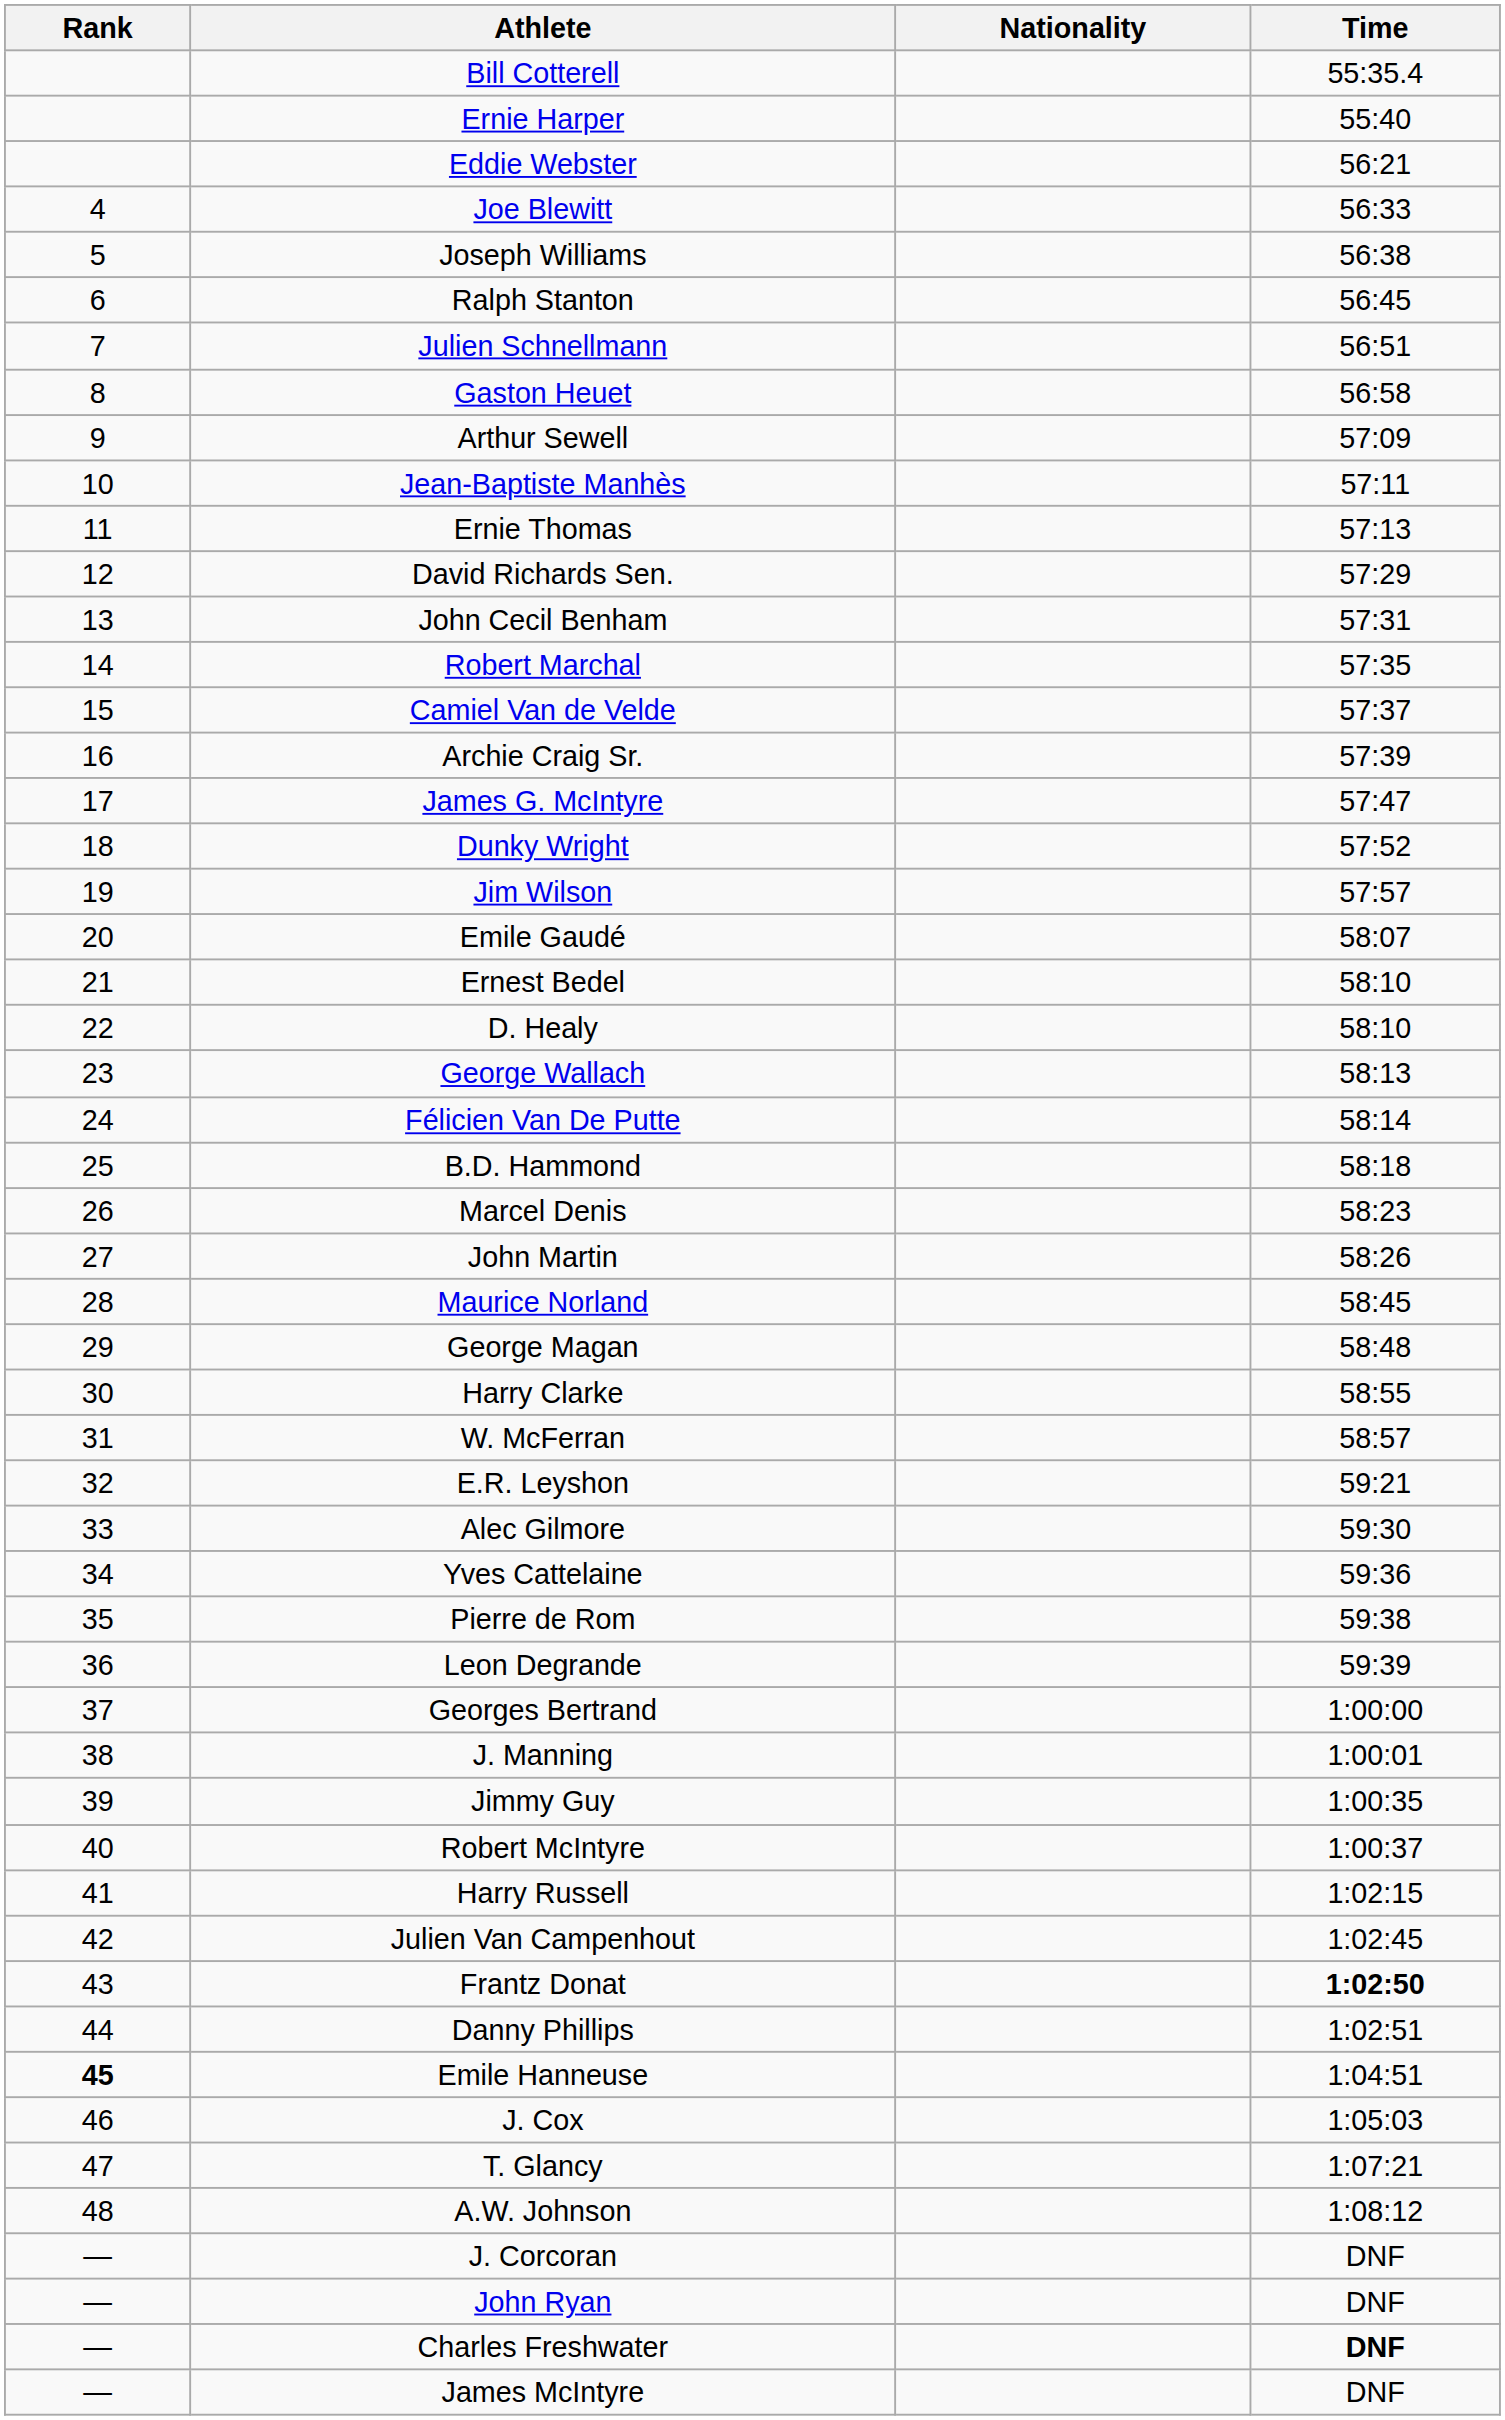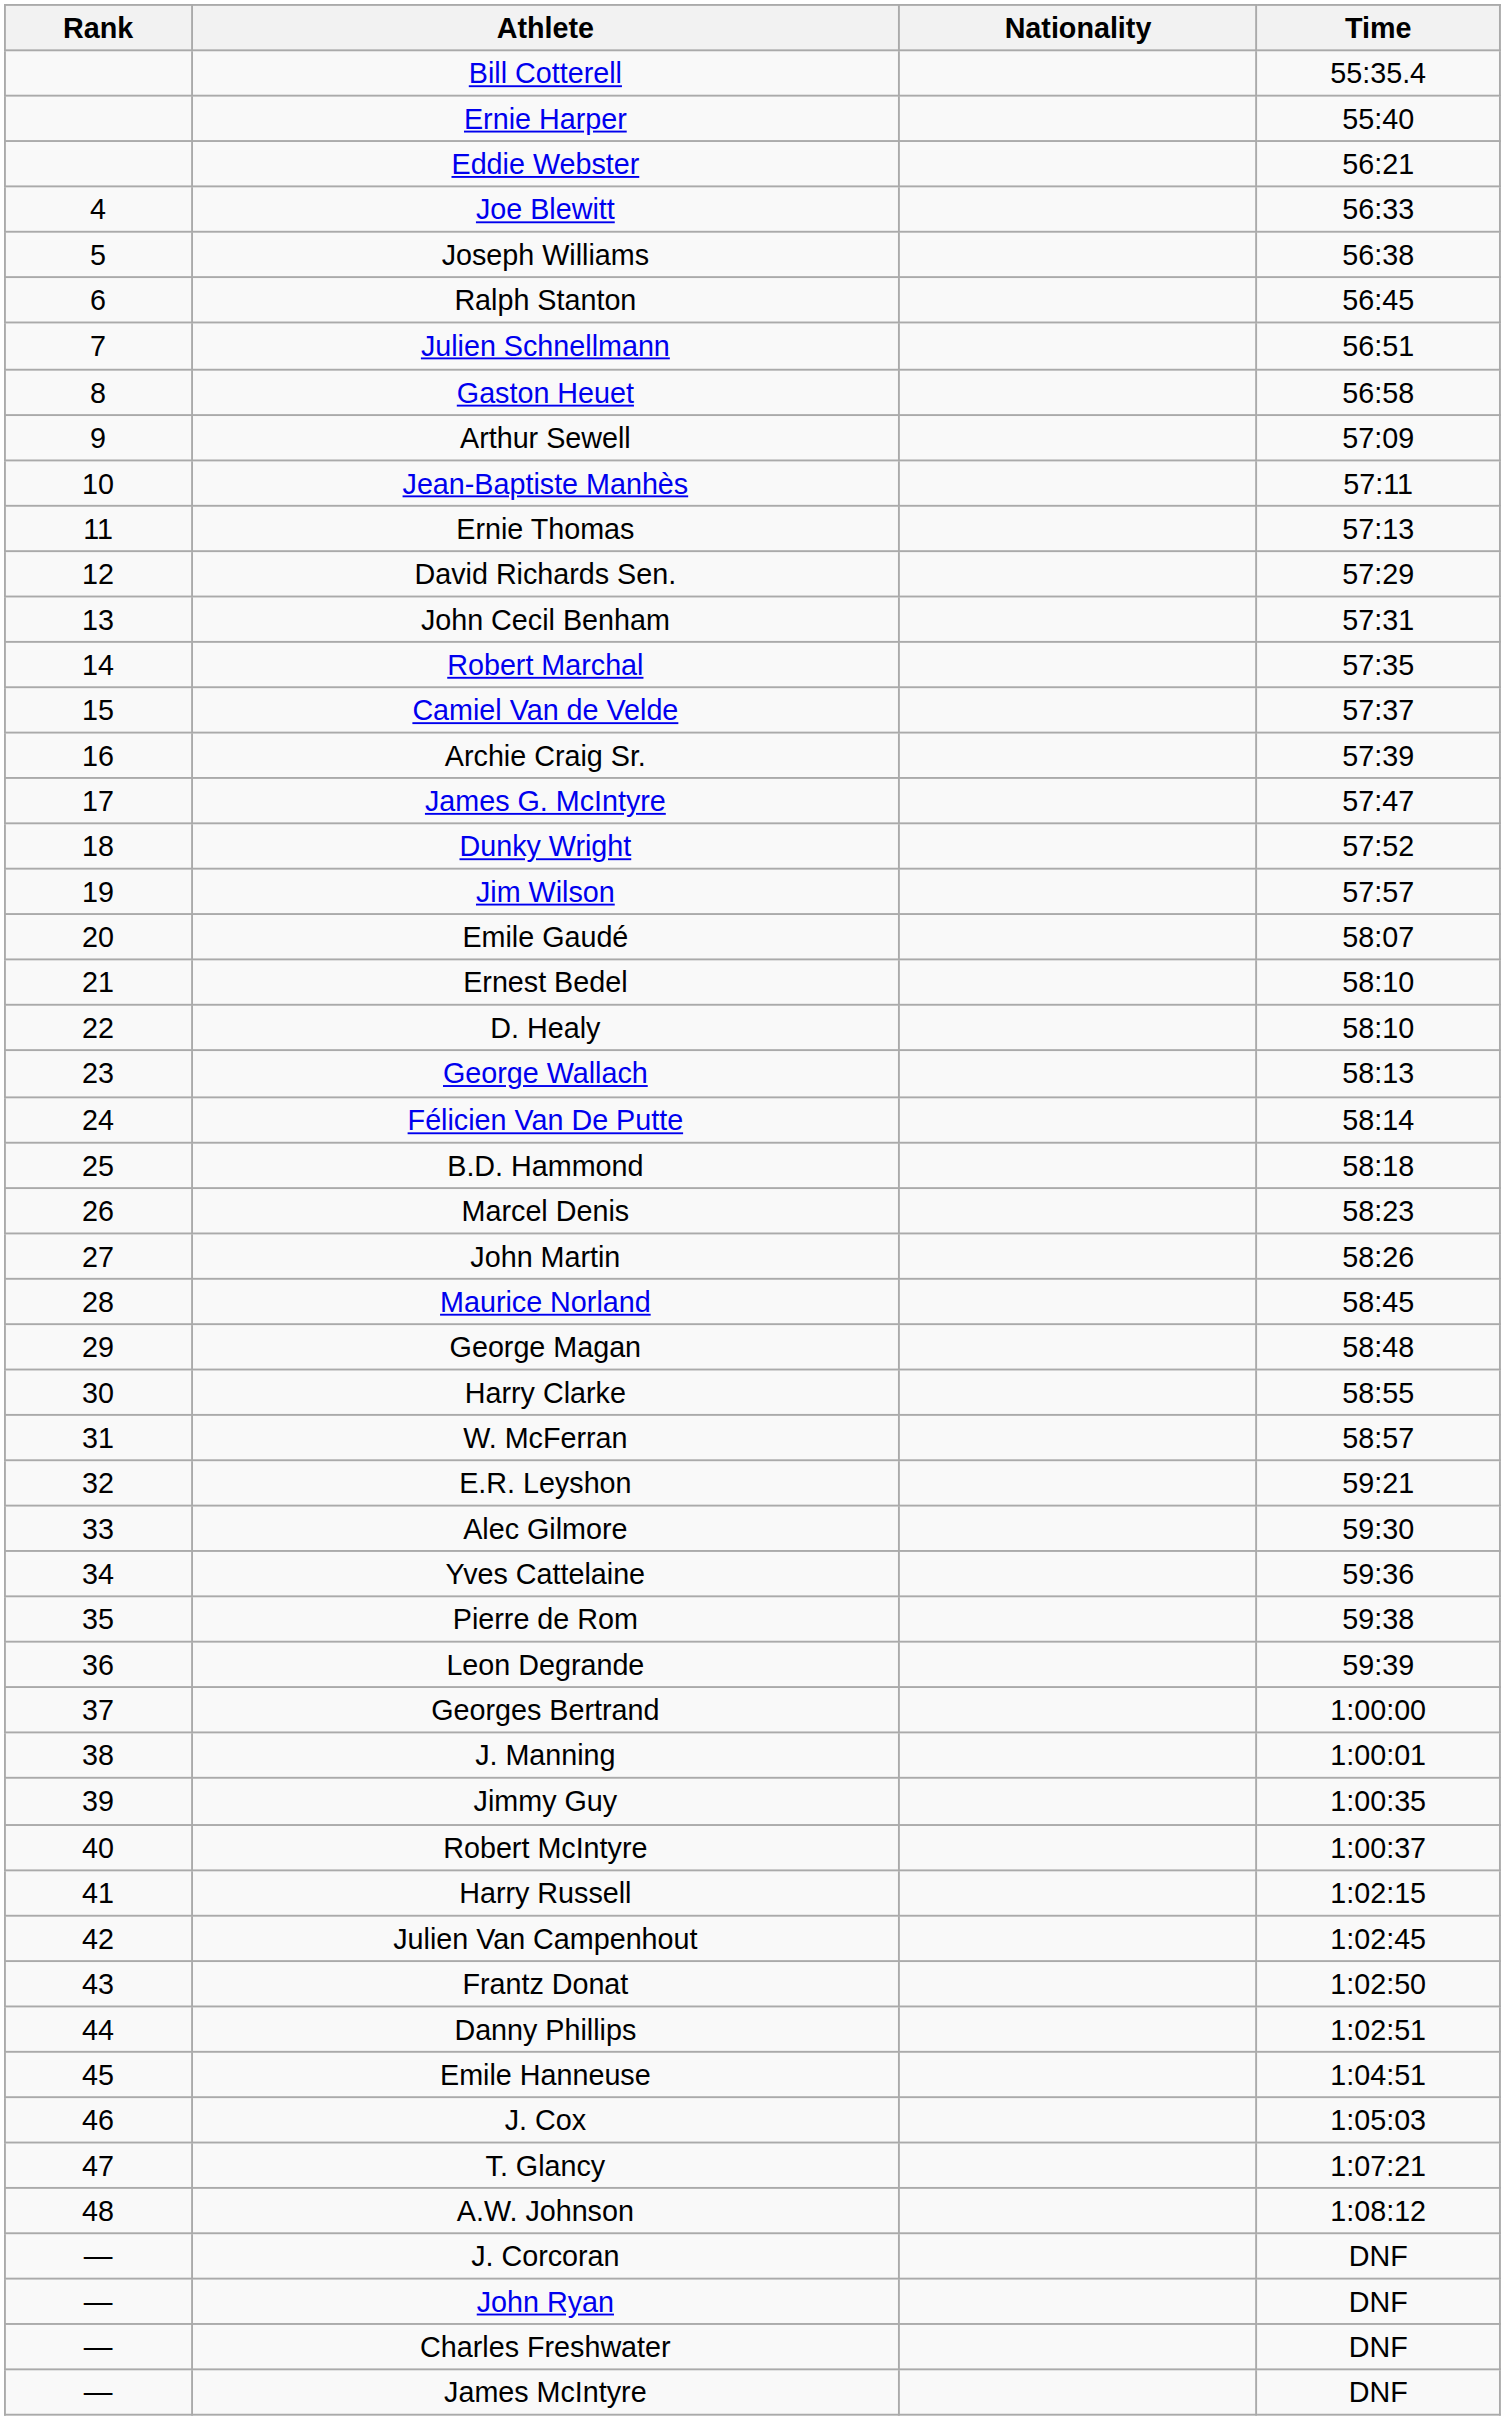(1375, 1983) bold -> (1378, 1983) normal
(98, 2074) bold -> (98, 2074) normal
(1375, 2347) bold -> (1378, 2347) normal
